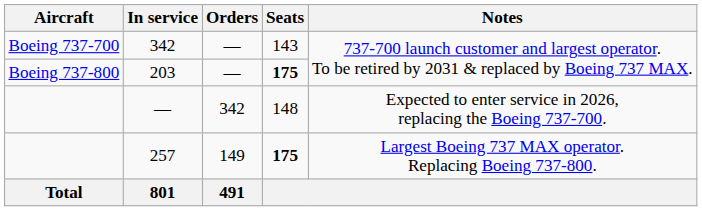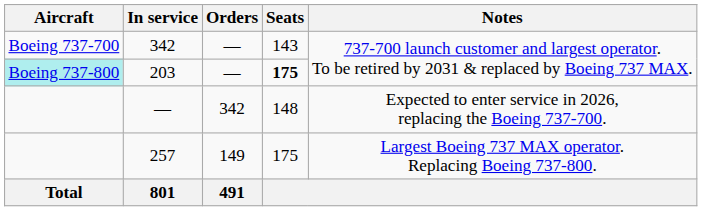(64, 72) no background -> (64, 72) paleturquoise background
(285, 155) bold -> (285, 155) normal
